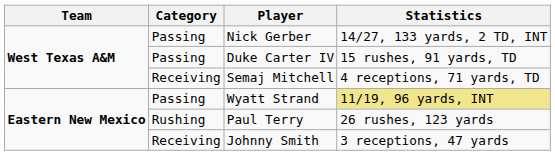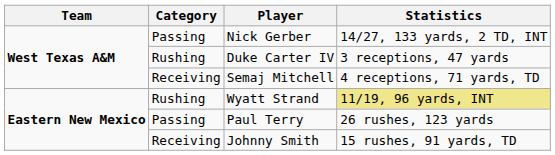(179, 57) Passing -> (179, 57) Rushing
(428, 57) 15 rushes, 91 yards, TD -> (425, 57) 3 receptions, 47 yards
(179, 99) Passing -> (179, 99) Rushing
(179, 119) Rushing -> (179, 119) Passing
(425, 140) 3 receptions, 47 yards -> (428, 140) 15 rushes, 91 yards, TD
